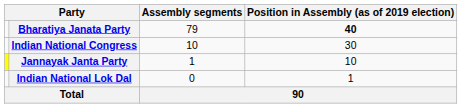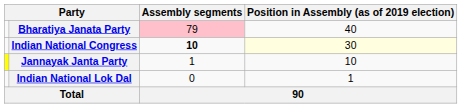(192, 29) no background -> (192, 29) pink background
(351, 29) bold -> (351, 29) normal
(192, 45) normal -> (192, 45) bold
(351, 45) no background -> (351, 45) lightyellow background
